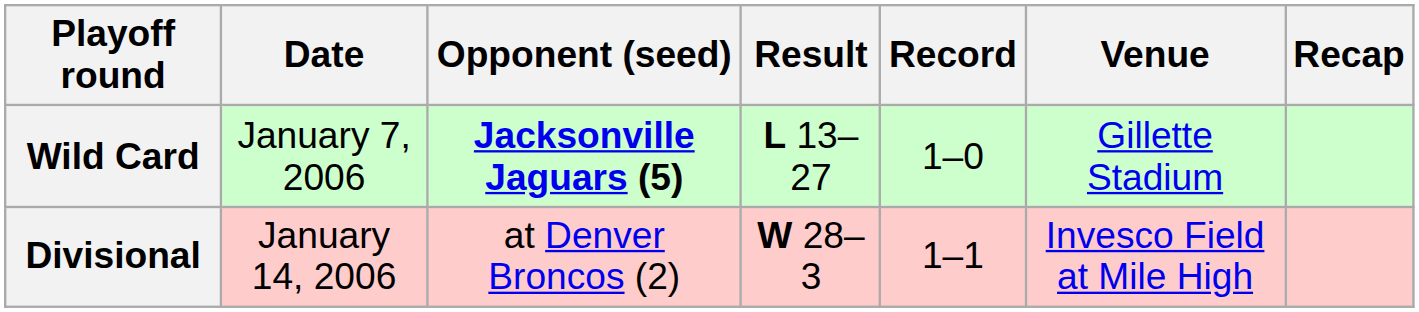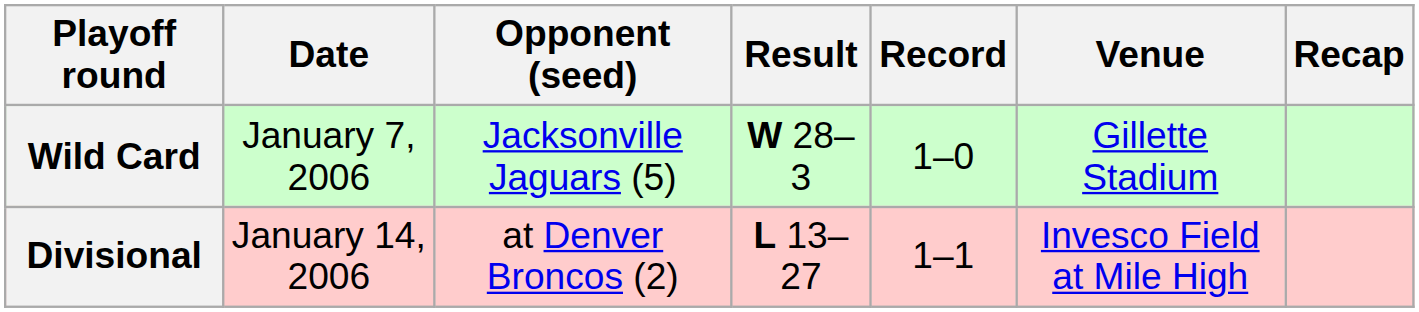(584, 155) bold -> (583, 155) normal
(811, 155) L 13–27 -> (801, 155) W 28–3
(811, 256) W 28–3 -> (801, 256) L 13–27
